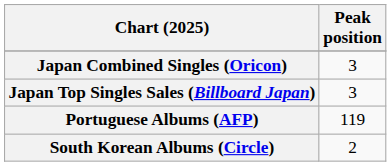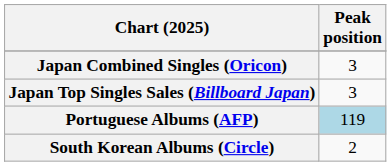(353, 119) no background -> (353, 119) lightblue background
